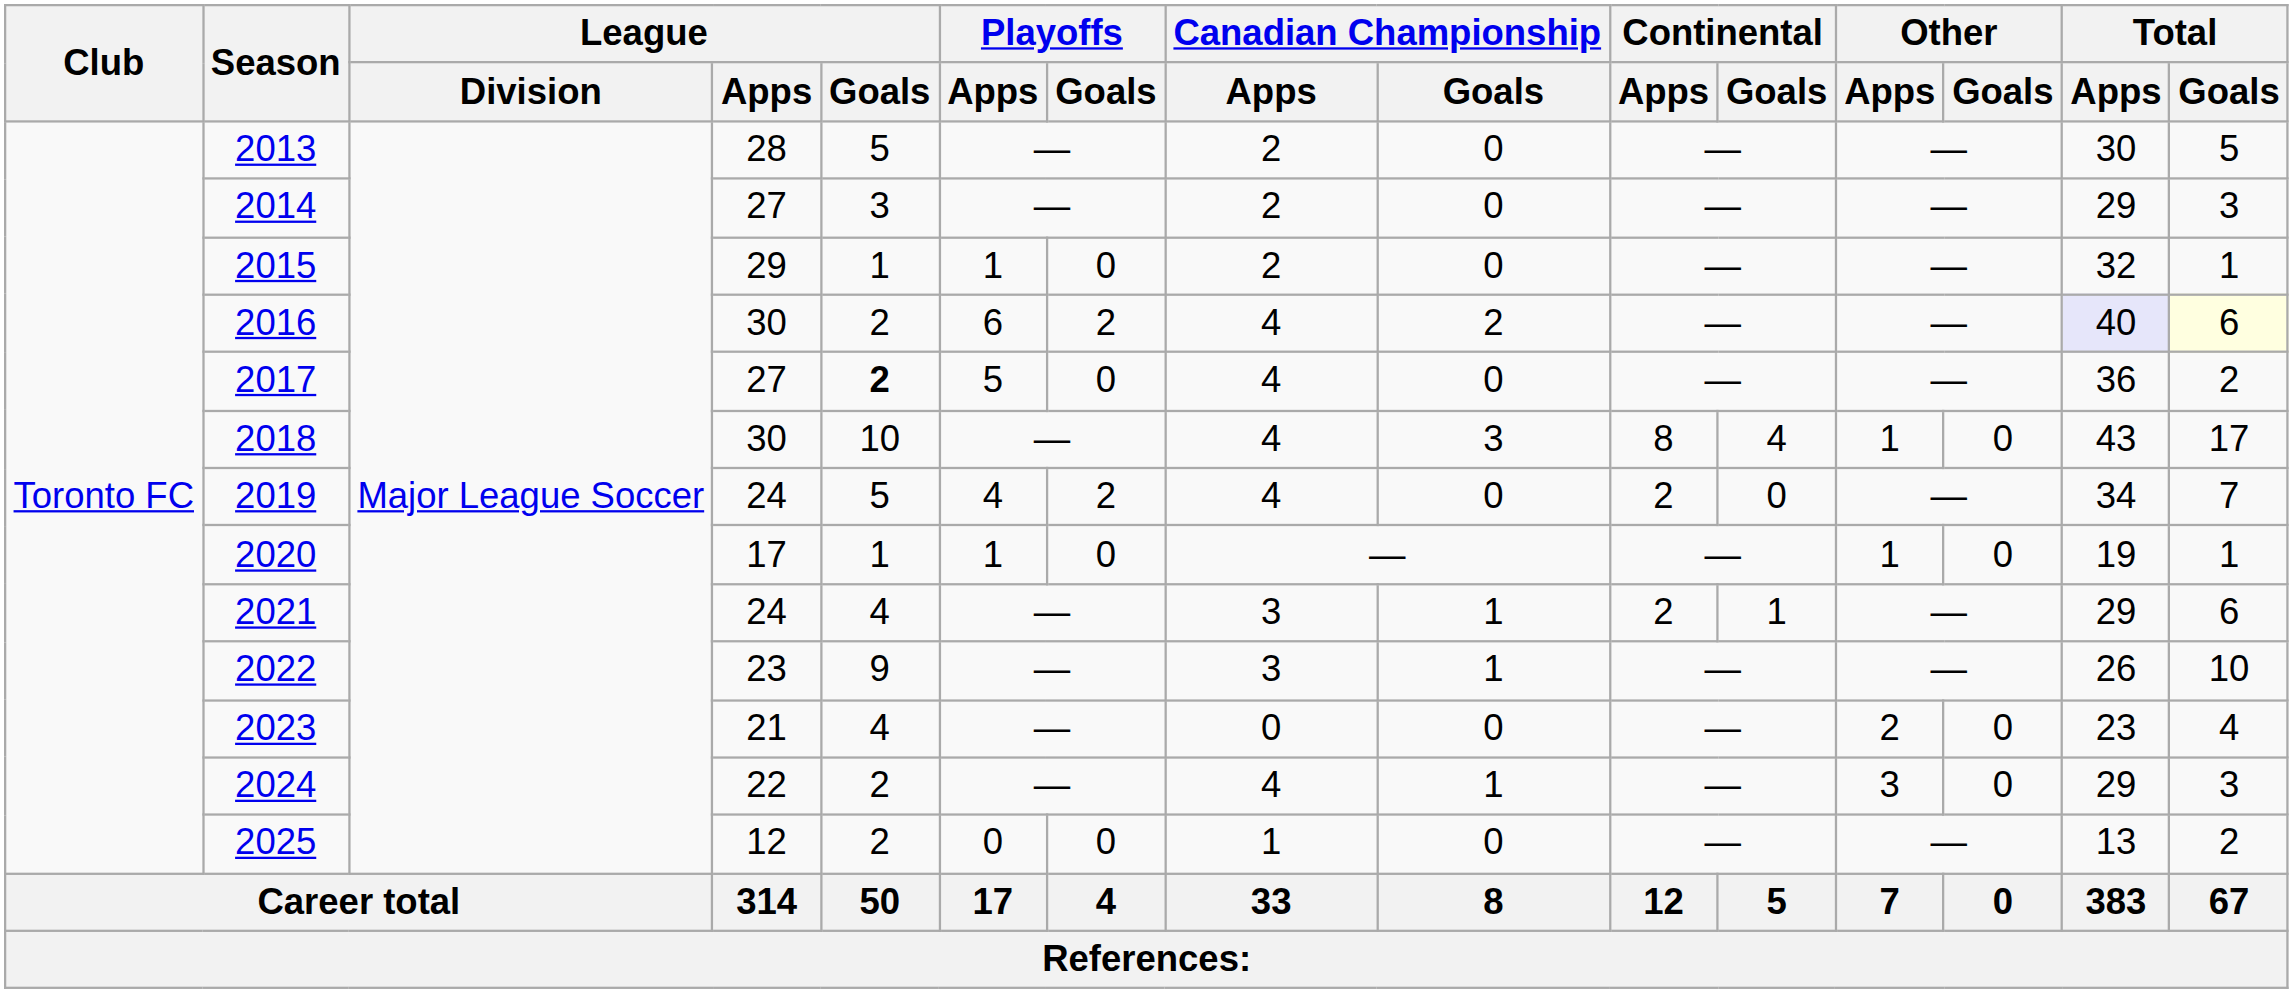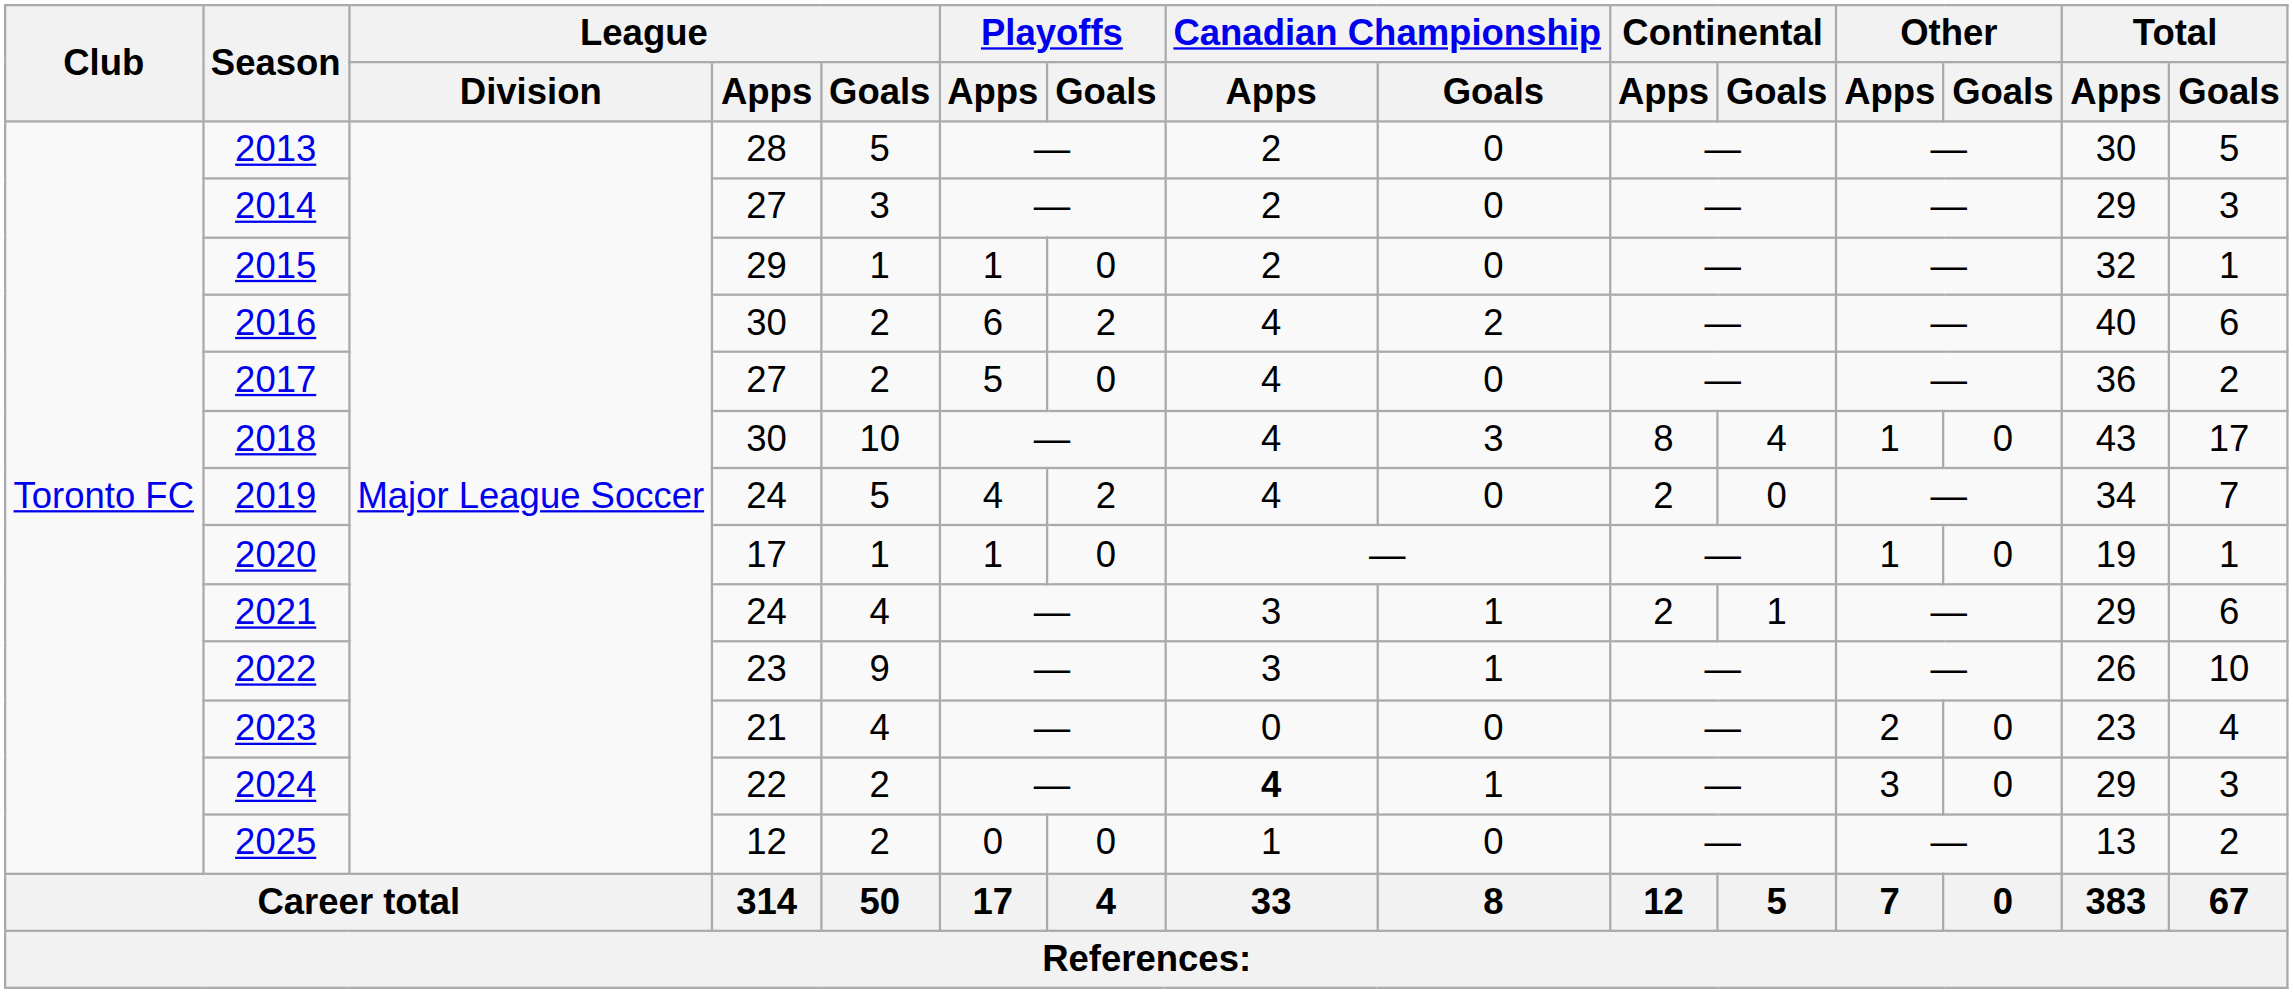(2116, 322) lavender background -> (2116, 322) no background
(2229, 322) lightyellow background -> (2229, 322) no background
(880, 380) bold -> (880, 380) normal
(1271, 785) normal -> (1271, 785) bold
